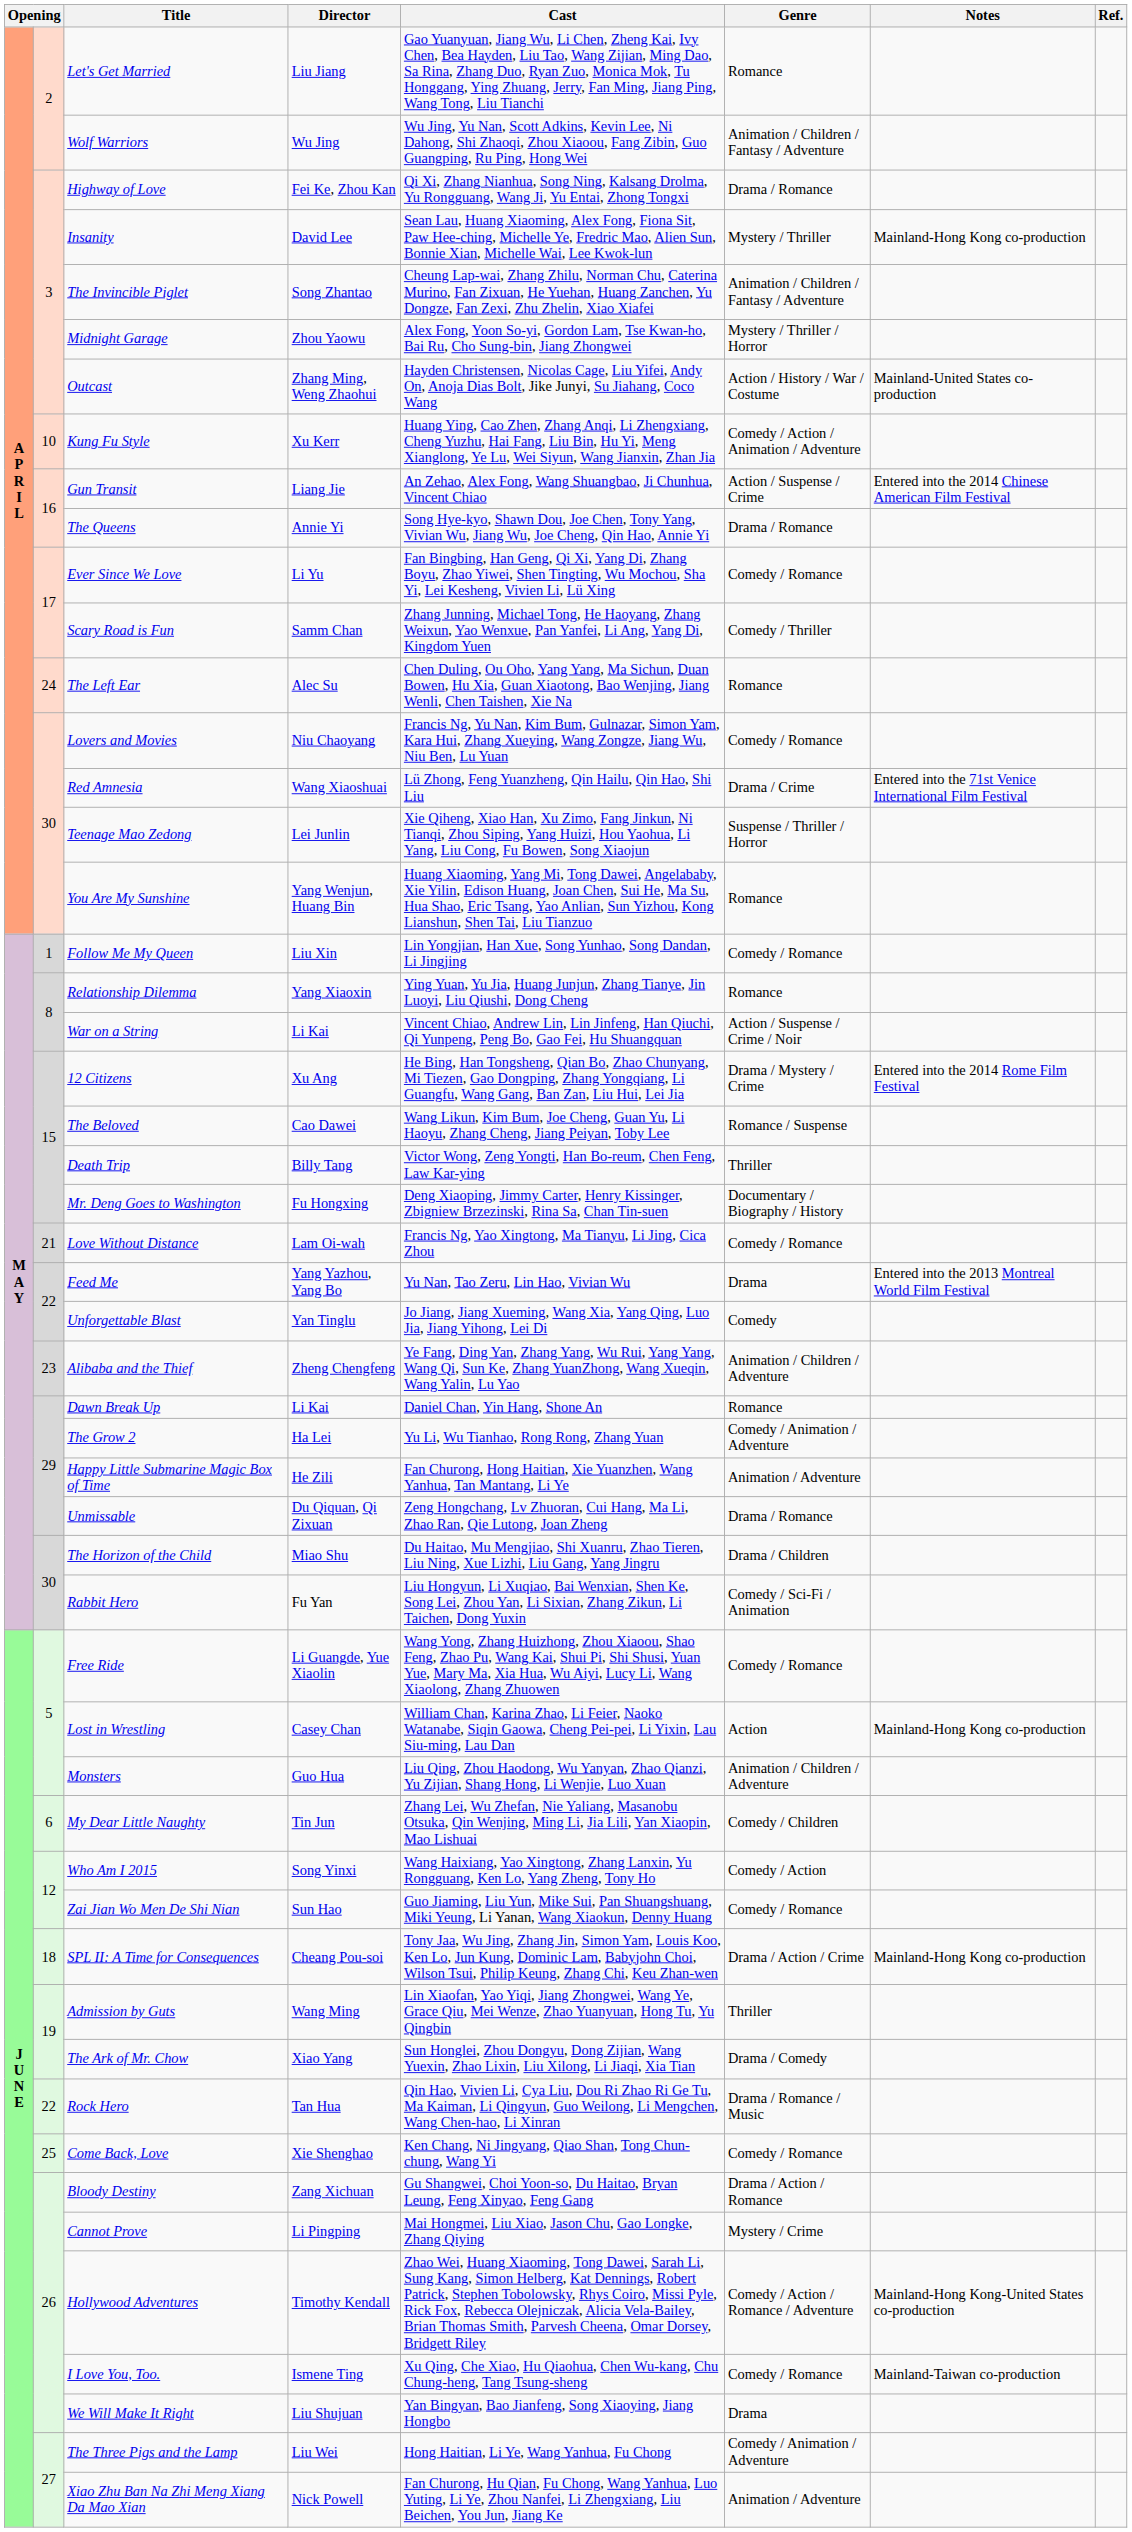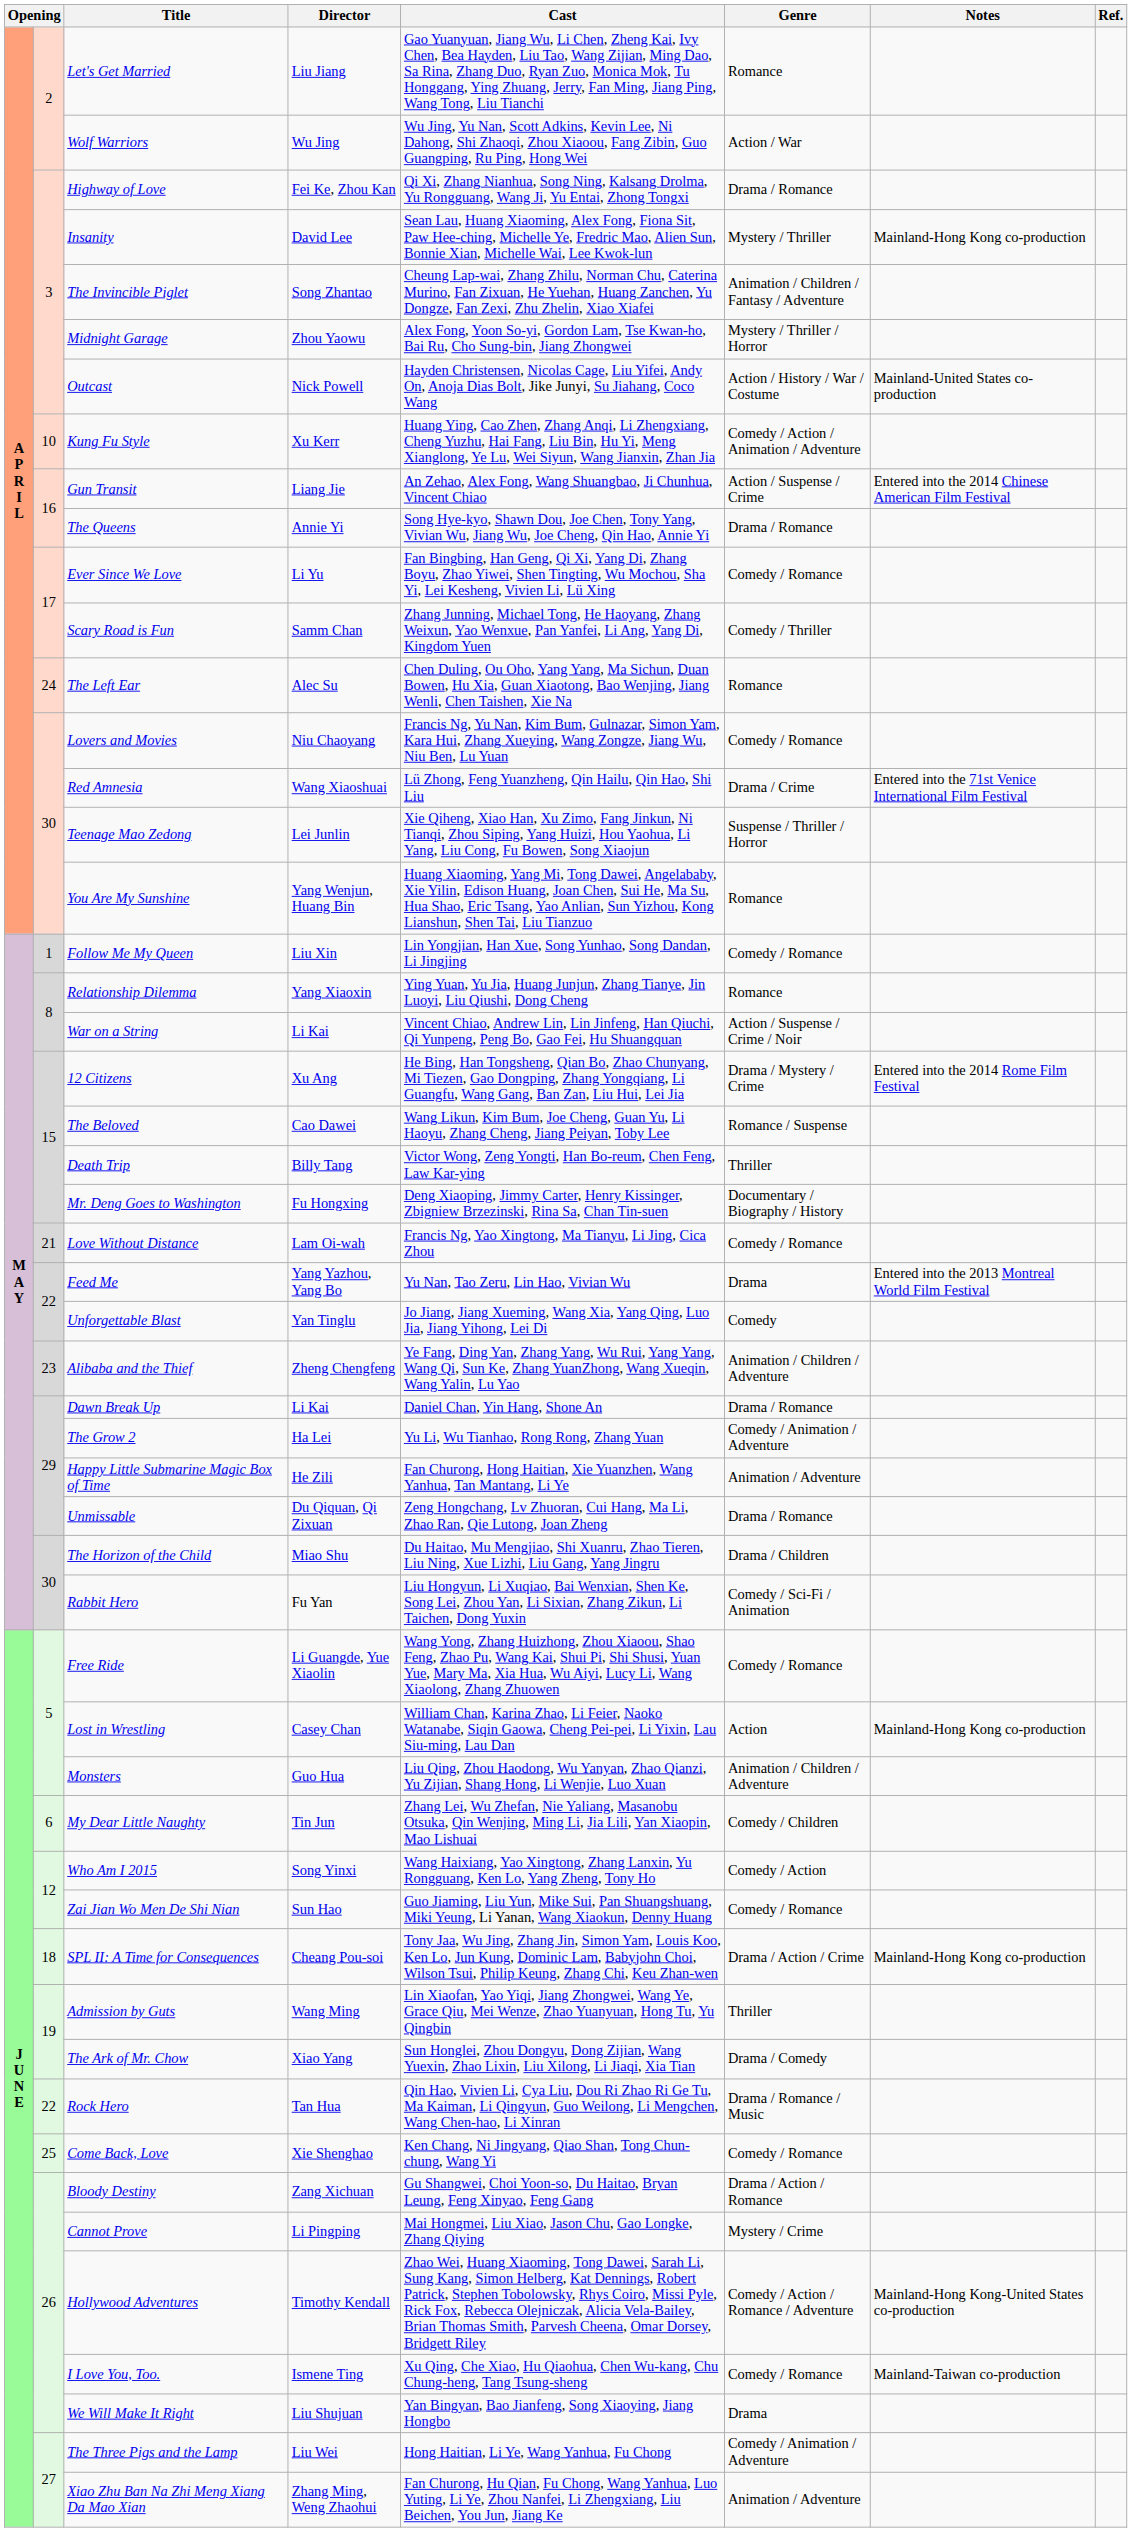(793, 142) Animation / Children / Fantasy / Adventure -> (765, 142) Action / War
(334, 386) Zhang Ming, Weng Zhaohui -> (327, 386) Nick Powell
(755, 1407) Romance -> (780, 1407) Drama / Romance
(327, 2499) Nick Powell -> (334, 2499) Zhang Ming, Weng Zhaohui
